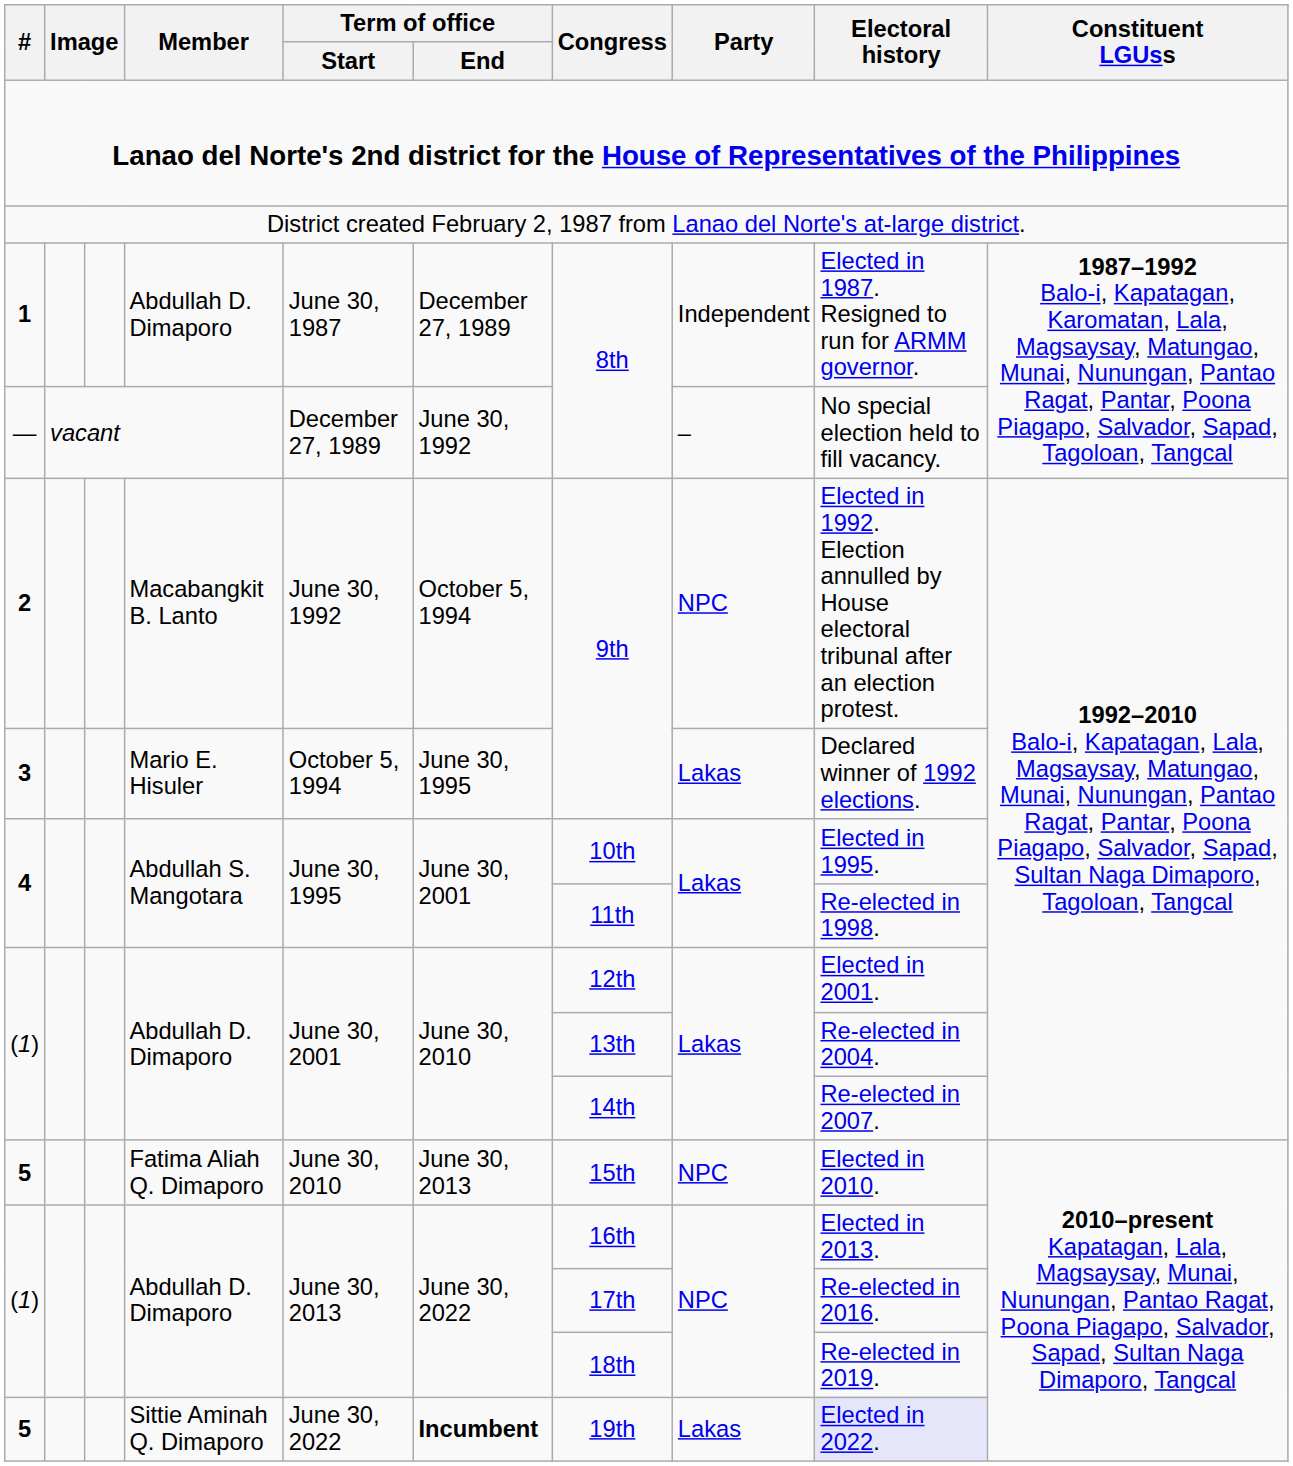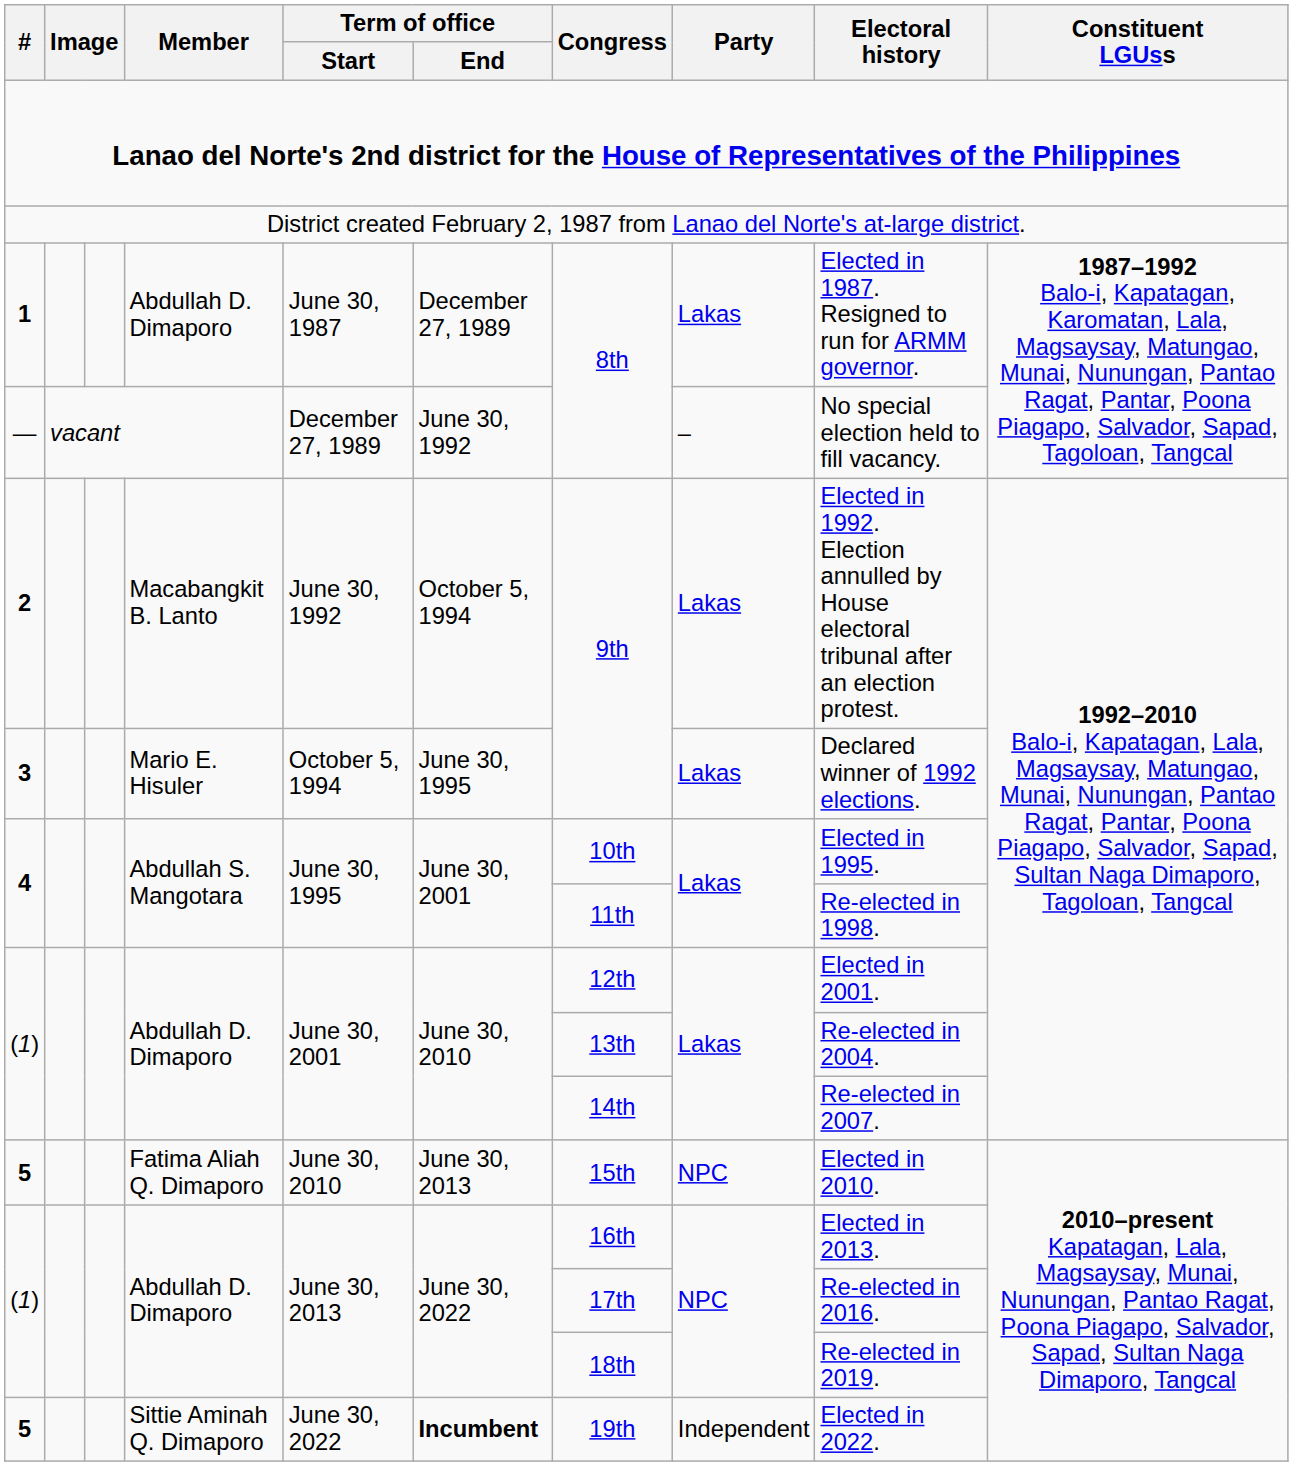(744, 314) Independent -> (709, 314) Lakas
(703, 602) NPC -> (709, 602) Lakas
(709, 1429) Lakas -> (744, 1429) Independent
(872, 1428) lavender background -> (872, 1428) no background
